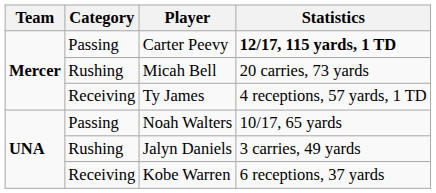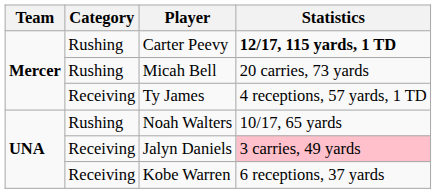(94, 44) Passing -> (96, 44) Rushing
(94, 122) Passing -> (96, 122) Rushing
(96, 148) Rushing -> (102, 148) Receiving
(300, 148) no background -> (300, 148) pink background
